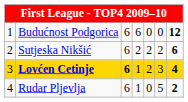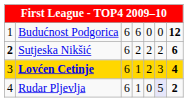(10, 50) normal -> (10, 50) bold
(127, 69) bold -> (127, 69) normal
(161, 87) no background -> (161, 87) lavender background
